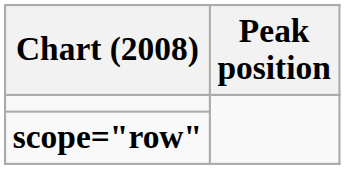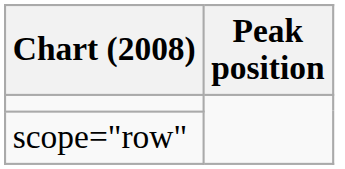(107, 137) bold -> (100, 137) normal
